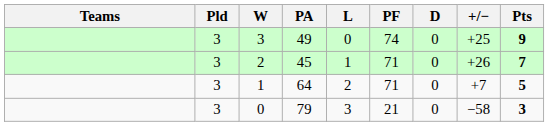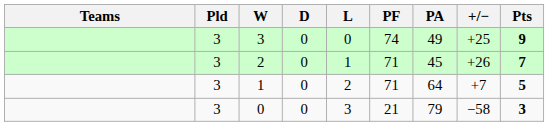columns swapped: (435, 16) <-> (304, 16)
